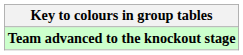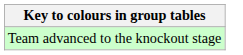(122, 38) bold -> (115, 38) normal
